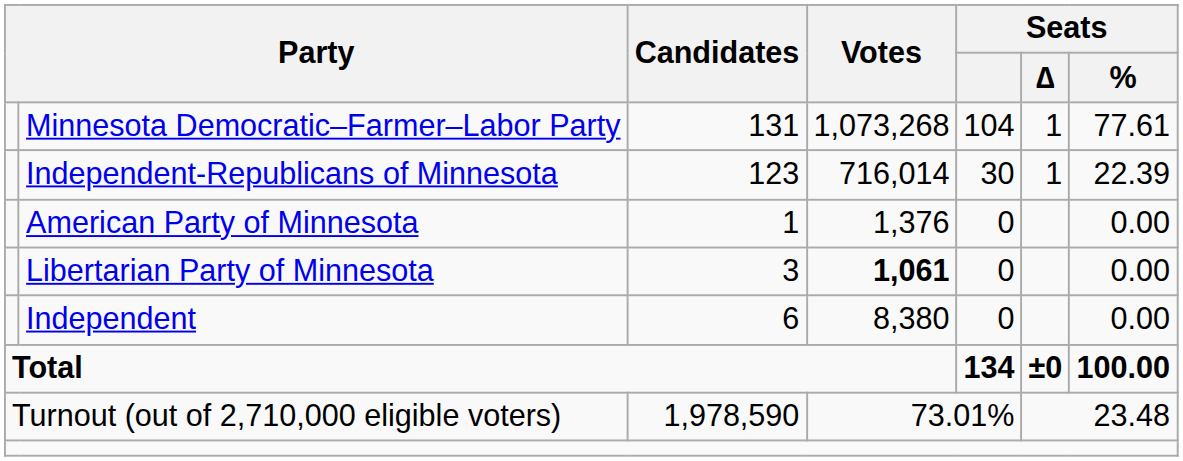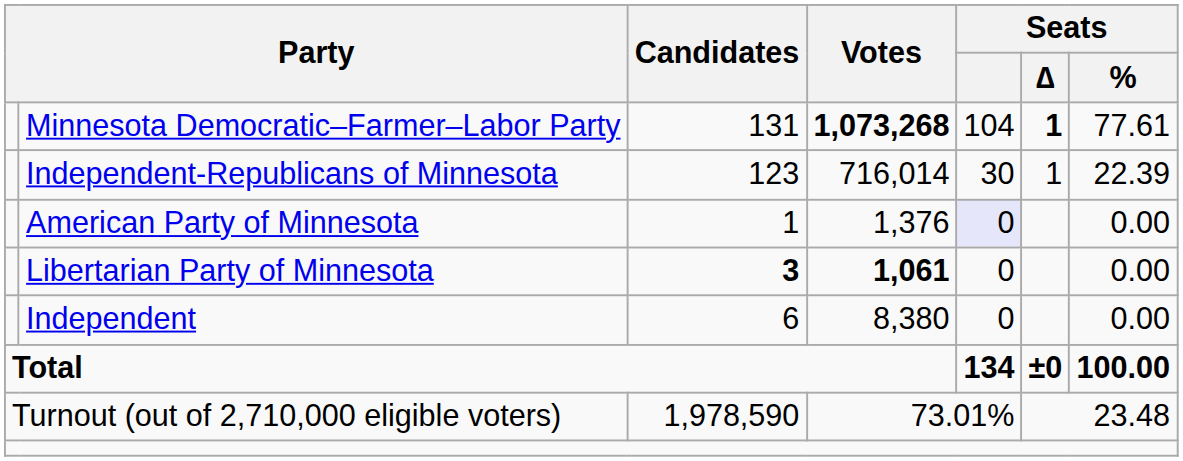(881, 125) normal -> (881, 125) bold
(1054, 125) normal -> (1054, 125) bold
(1006, 222) no background -> (1006, 222) lavender background
(791, 271) normal -> (791, 271) bold
